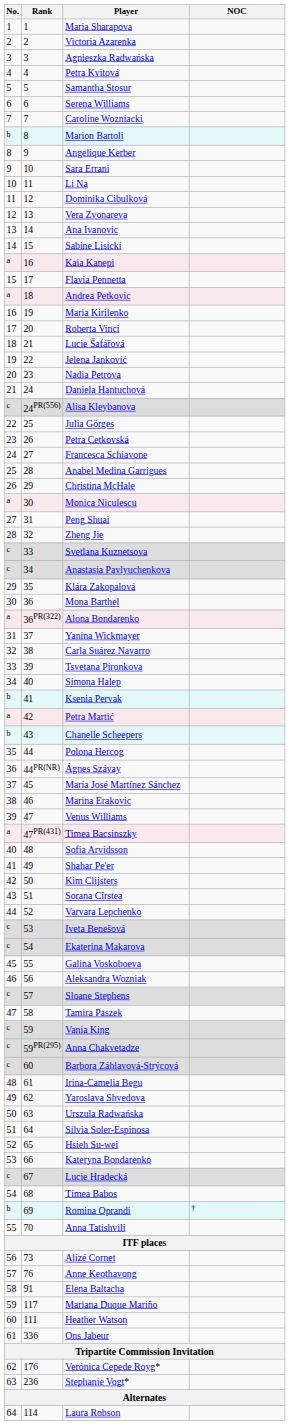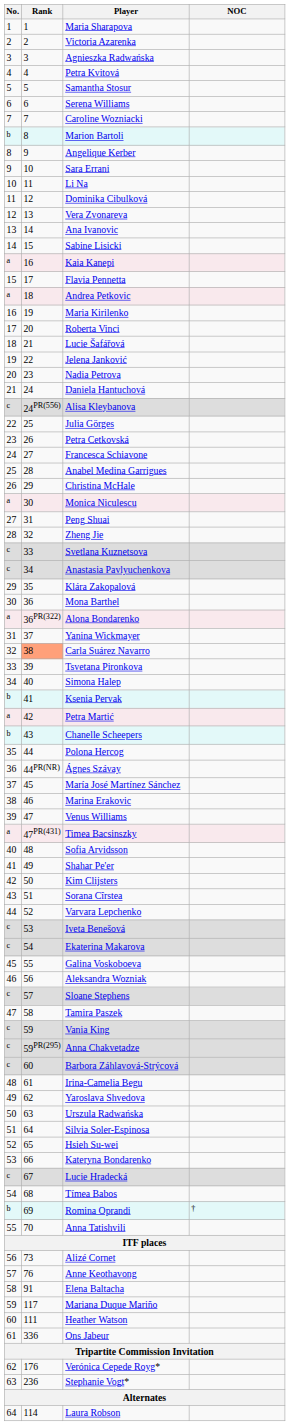(28, 651) no background -> (28, 651) lightsalmon background
